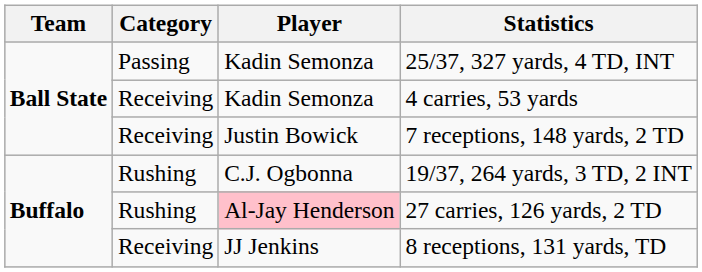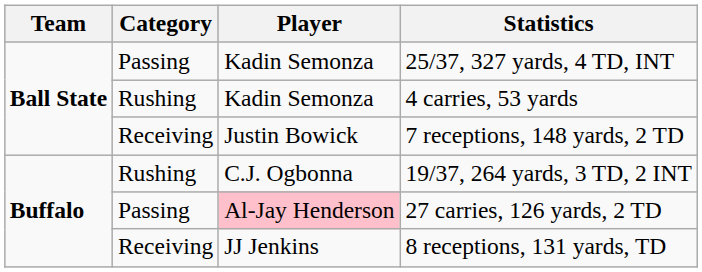(166, 98) Receiving -> (157, 98) Rushing
(157, 210) Rushing -> (154, 210) Passing
